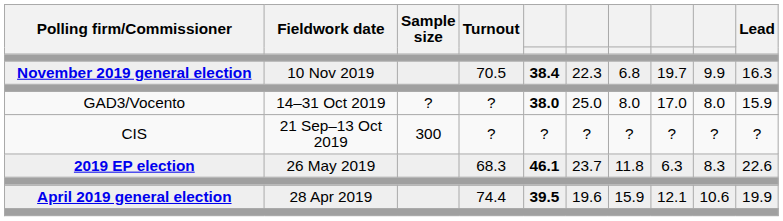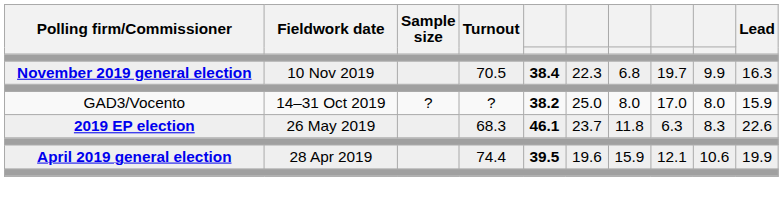(544, 103) 38.0 -> (544, 103) 38.2
- row: (134, 134)
